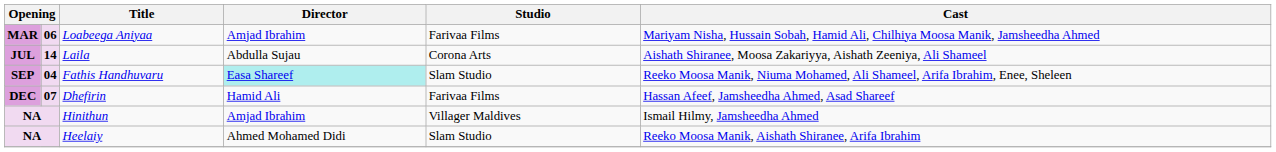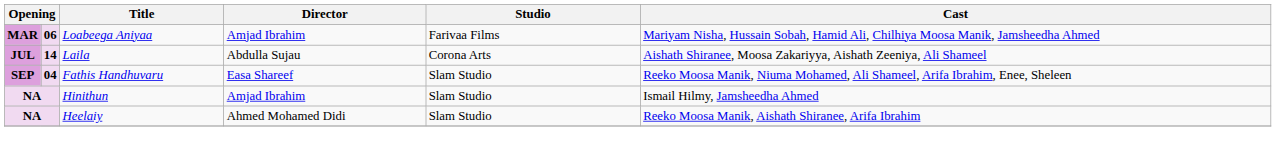(260, 75) paleturquoise background -> (260, 75) no background
- row: (84, 95)
(475, 116) Villager Maldives -> (460, 95) Slam Studio
